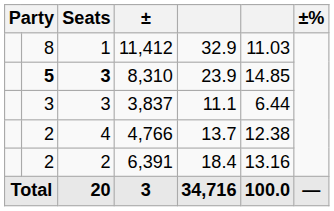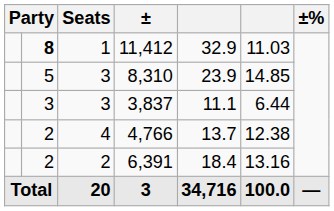(49, 47) normal -> (49, 47) bold
(49, 76) bold -> (49, 76) normal
(106, 76) bold -> (106, 76) normal
